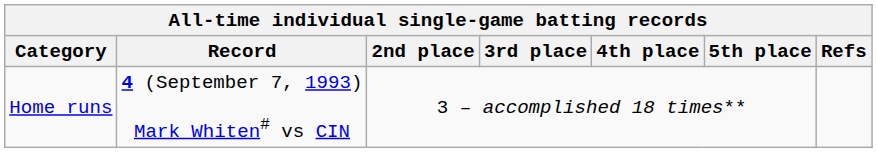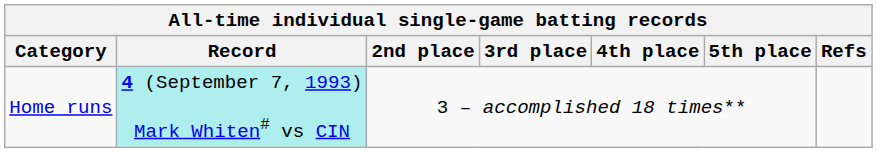(242, 107) no background -> (242, 107) paleturquoise background
